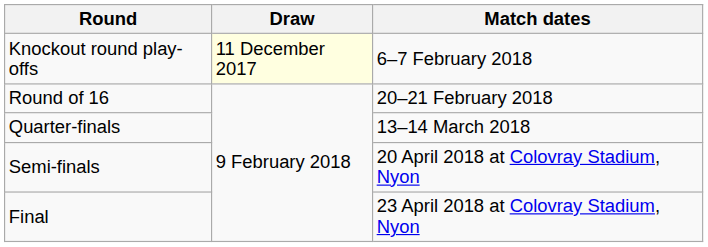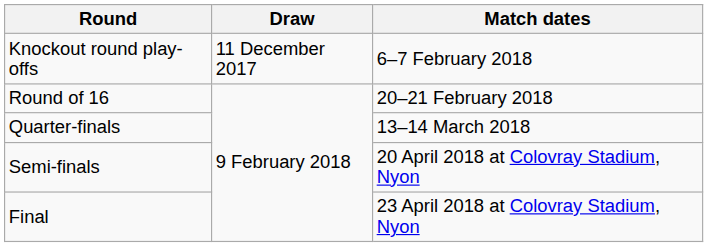(270, 58) lightyellow background -> (270, 58) no background
